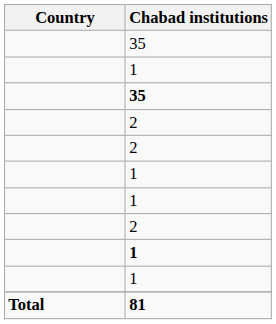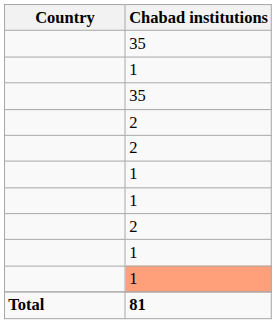(137, 95) bold -> (137, 95) normal
(133, 252) bold -> (133, 252) normal
(133, 278) no background -> (133, 278) lightsalmon background
